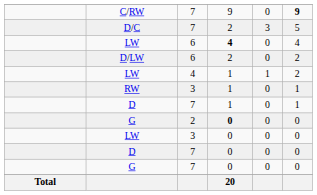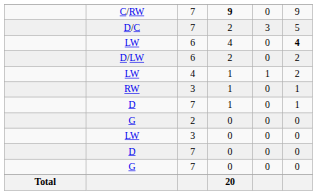(230, 12) normal -> (230, 12) bold
(297, 12) bold -> (297, 12) normal
(230, 43) bold -> (230, 43) normal
(297, 43) normal -> (297, 43) bold
(230, 120) bold -> (230, 120) normal
